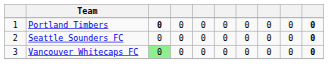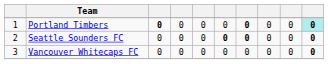(247, 25) normal -> (247, 25) bold
(313, 25) no background -> (313, 25) paleturquoise background
(225, 38) normal -> (225, 38) bold
(247, 38) normal -> (247, 38) bold
(159, 52) lightgreen background -> (159, 52) no background
